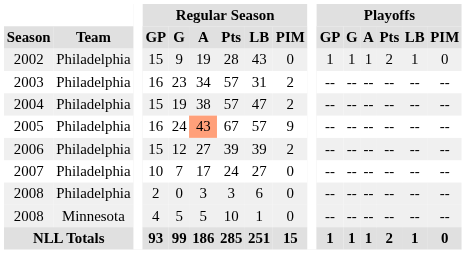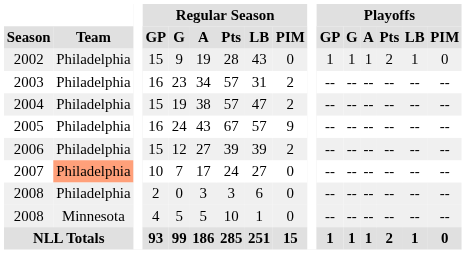(203, 126) lightsalmon background -> (203, 126) no background
(93, 171) no background -> (93, 171) lightsalmon background
